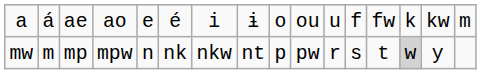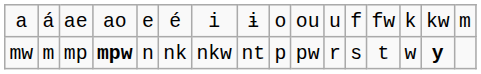(115, 53) normal -> (115, 53) bold
(411, 53) lightgrey background -> (411, 53) no background
(438, 53) normal -> (438, 53) bold
